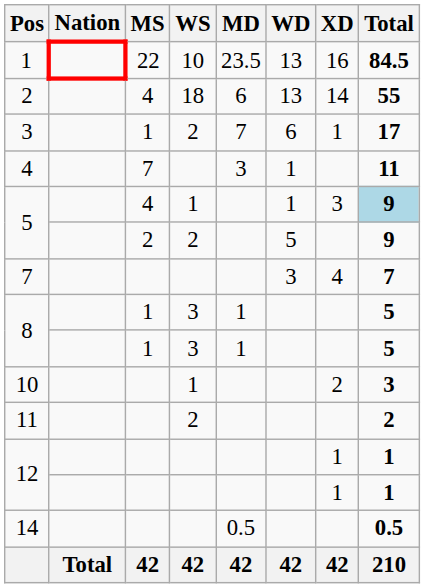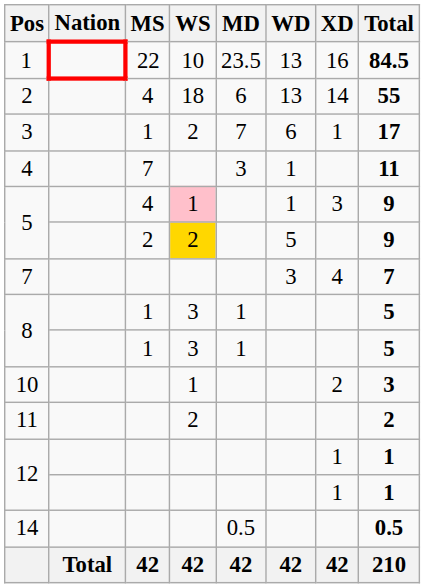(193, 204) no background -> (193, 204) pink background
(389, 204) lightblue background -> (389, 204) no background
(193, 240) no background -> (193, 240) gold background
